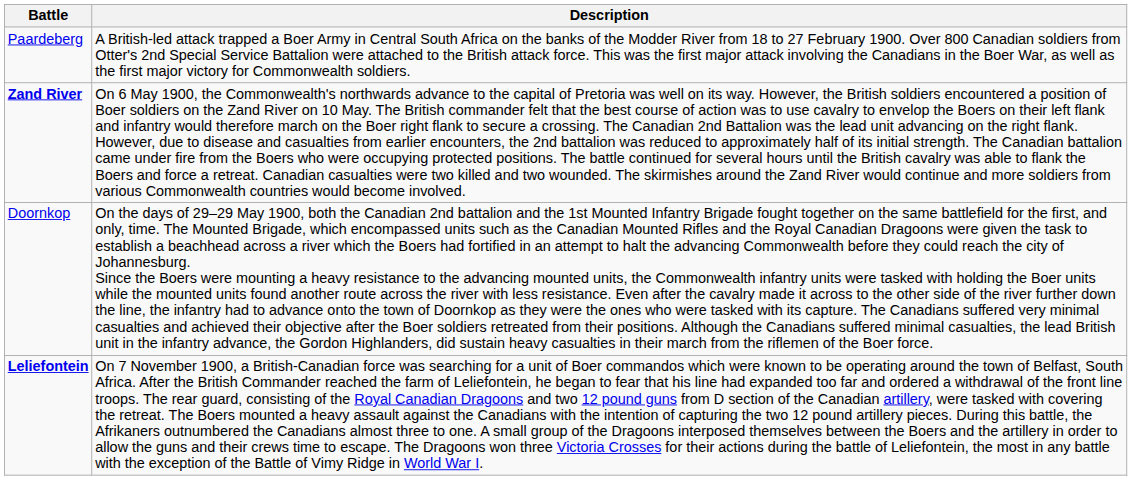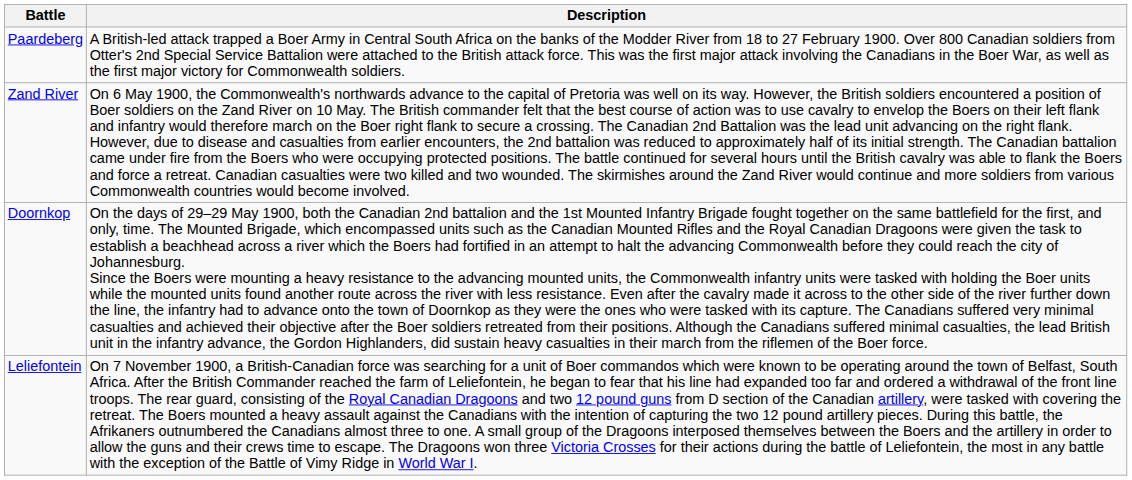(45, 93) bold -> (43, 93) normal
(48, 366) bold -> (45, 366) normal
